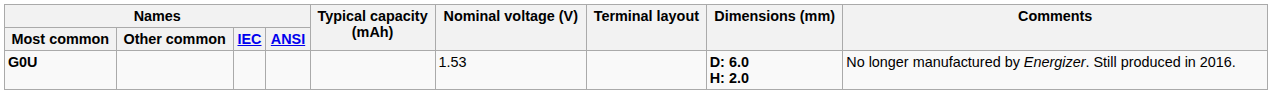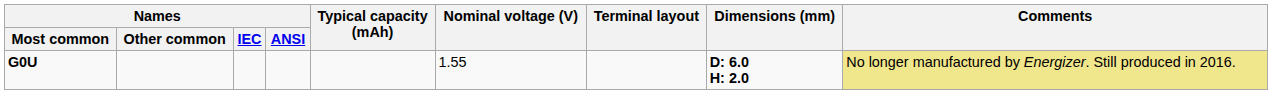(453, 62) 1.53 -> (453, 62) 1.55
(1041, 62) no background -> (1041, 62) khaki background
